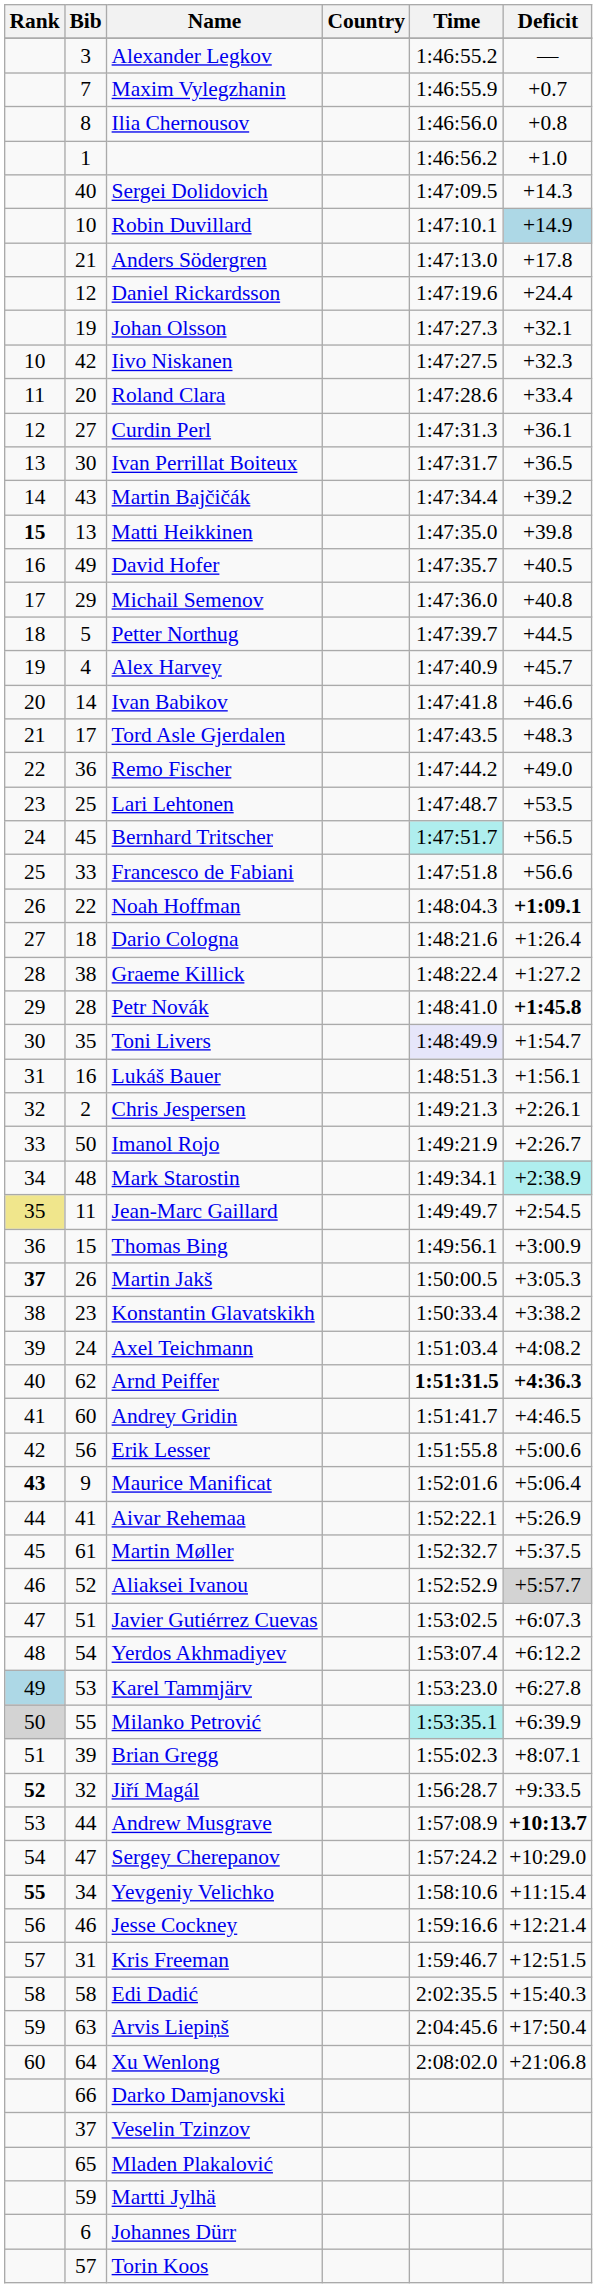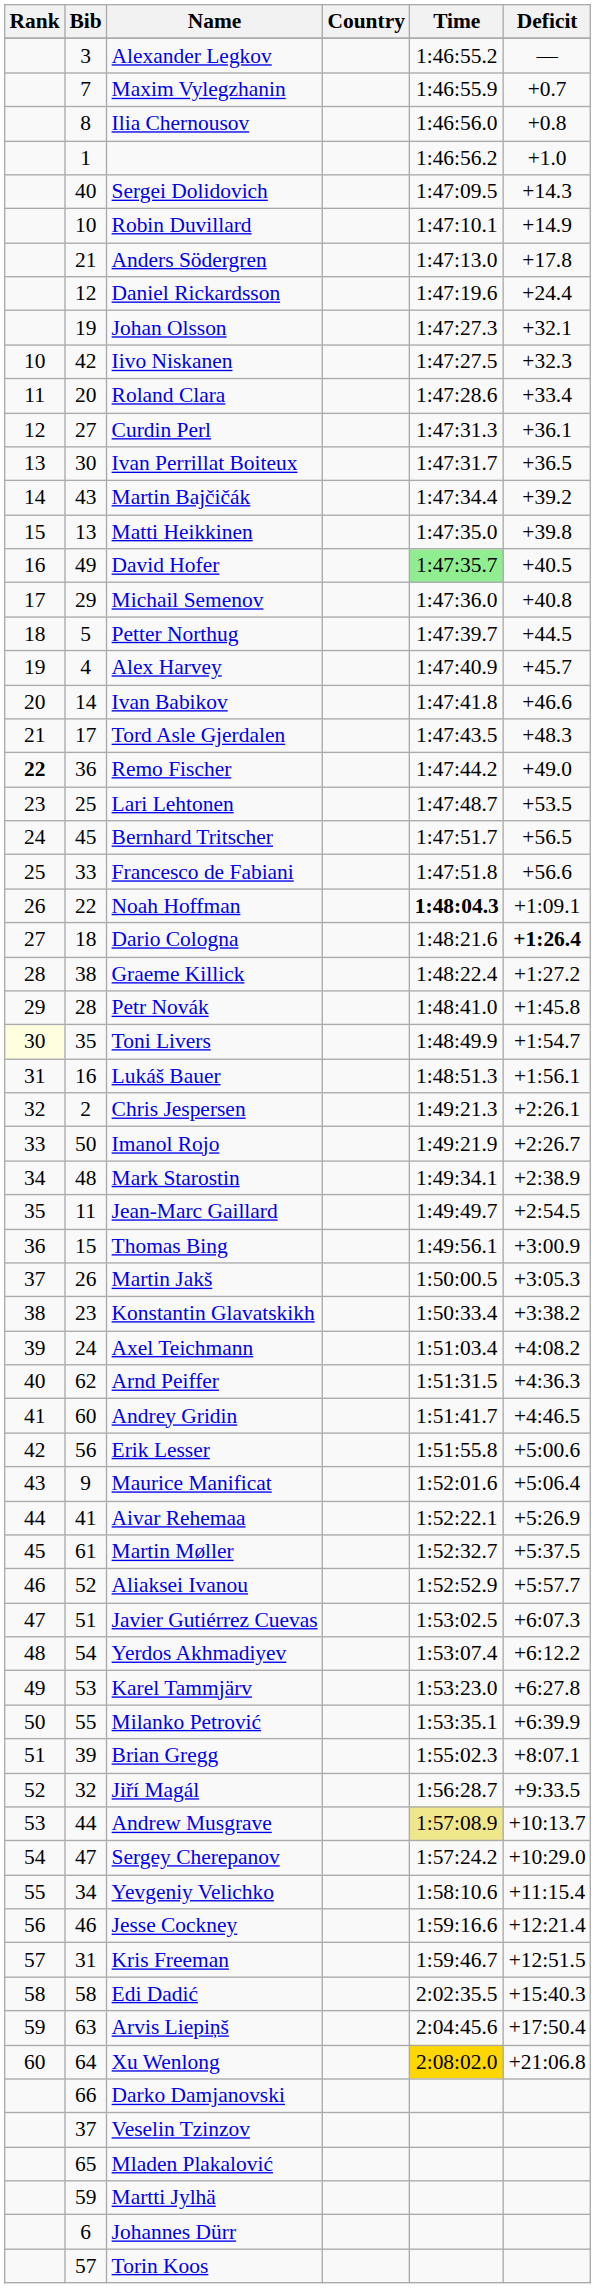(548, 225) lightblue background -> (547, 225) no background
(35, 531) bold -> (35, 531) normal
(457, 565) no background -> (457, 565) lightgreen background
(35, 769) normal -> (35, 769) bold
(457, 837) paleturquoise background -> (457, 837) no background
(457, 905) normal -> (457, 905) bold
(548, 905) bold -> (547, 905) normal
(548, 939) normal -> (547, 939) bold
(548, 1007) bold -> (547, 1007) normal
(35, 1041) no background -> (35, 1041) lightyellow background
(457, 1041) lavender background -> (457, 1041) no background
(548, 1177) paleturquoise background -> (547, 1177) no background
(35, 1211) khaki background -> (35, 1211) no background
(35, 1279) bold -> (35, 1279) normal
(457, 1381) bold -> (457, 1381) normal
(548, 1381) bold -> (547, 1381) normal
(35, 1483) bold -> (35, 1483) normal
(548, 1585) lightgrey background -> (547, 1585) no background
(35, 1687) lightblue background -> (35, 1687) no background
(35, 1721) lightgrey background -> (35, 1721) no background
(457, 1721) paleturquoise background -> (457, 1721) no background
(35, 1789) bold -> (35, 1789) normal
(457, 1823) no background -> (457, 1823) khaki background
(548, 1823) bold -> (547, 1823) normal
(35, 1891) bold -> (35, 1891) normal
(457, 2061) no background -> (457, 2061) gold background
